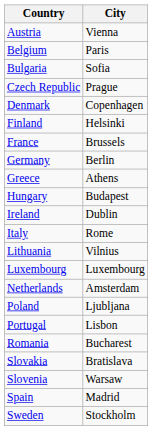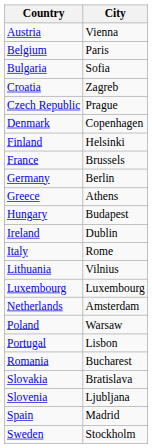+ row: (24, 87)
(108, 306) Ljubljana -> (104, 324) Warsaw
(104, 379) Warsaw -> (108, 397) Ljubljana
